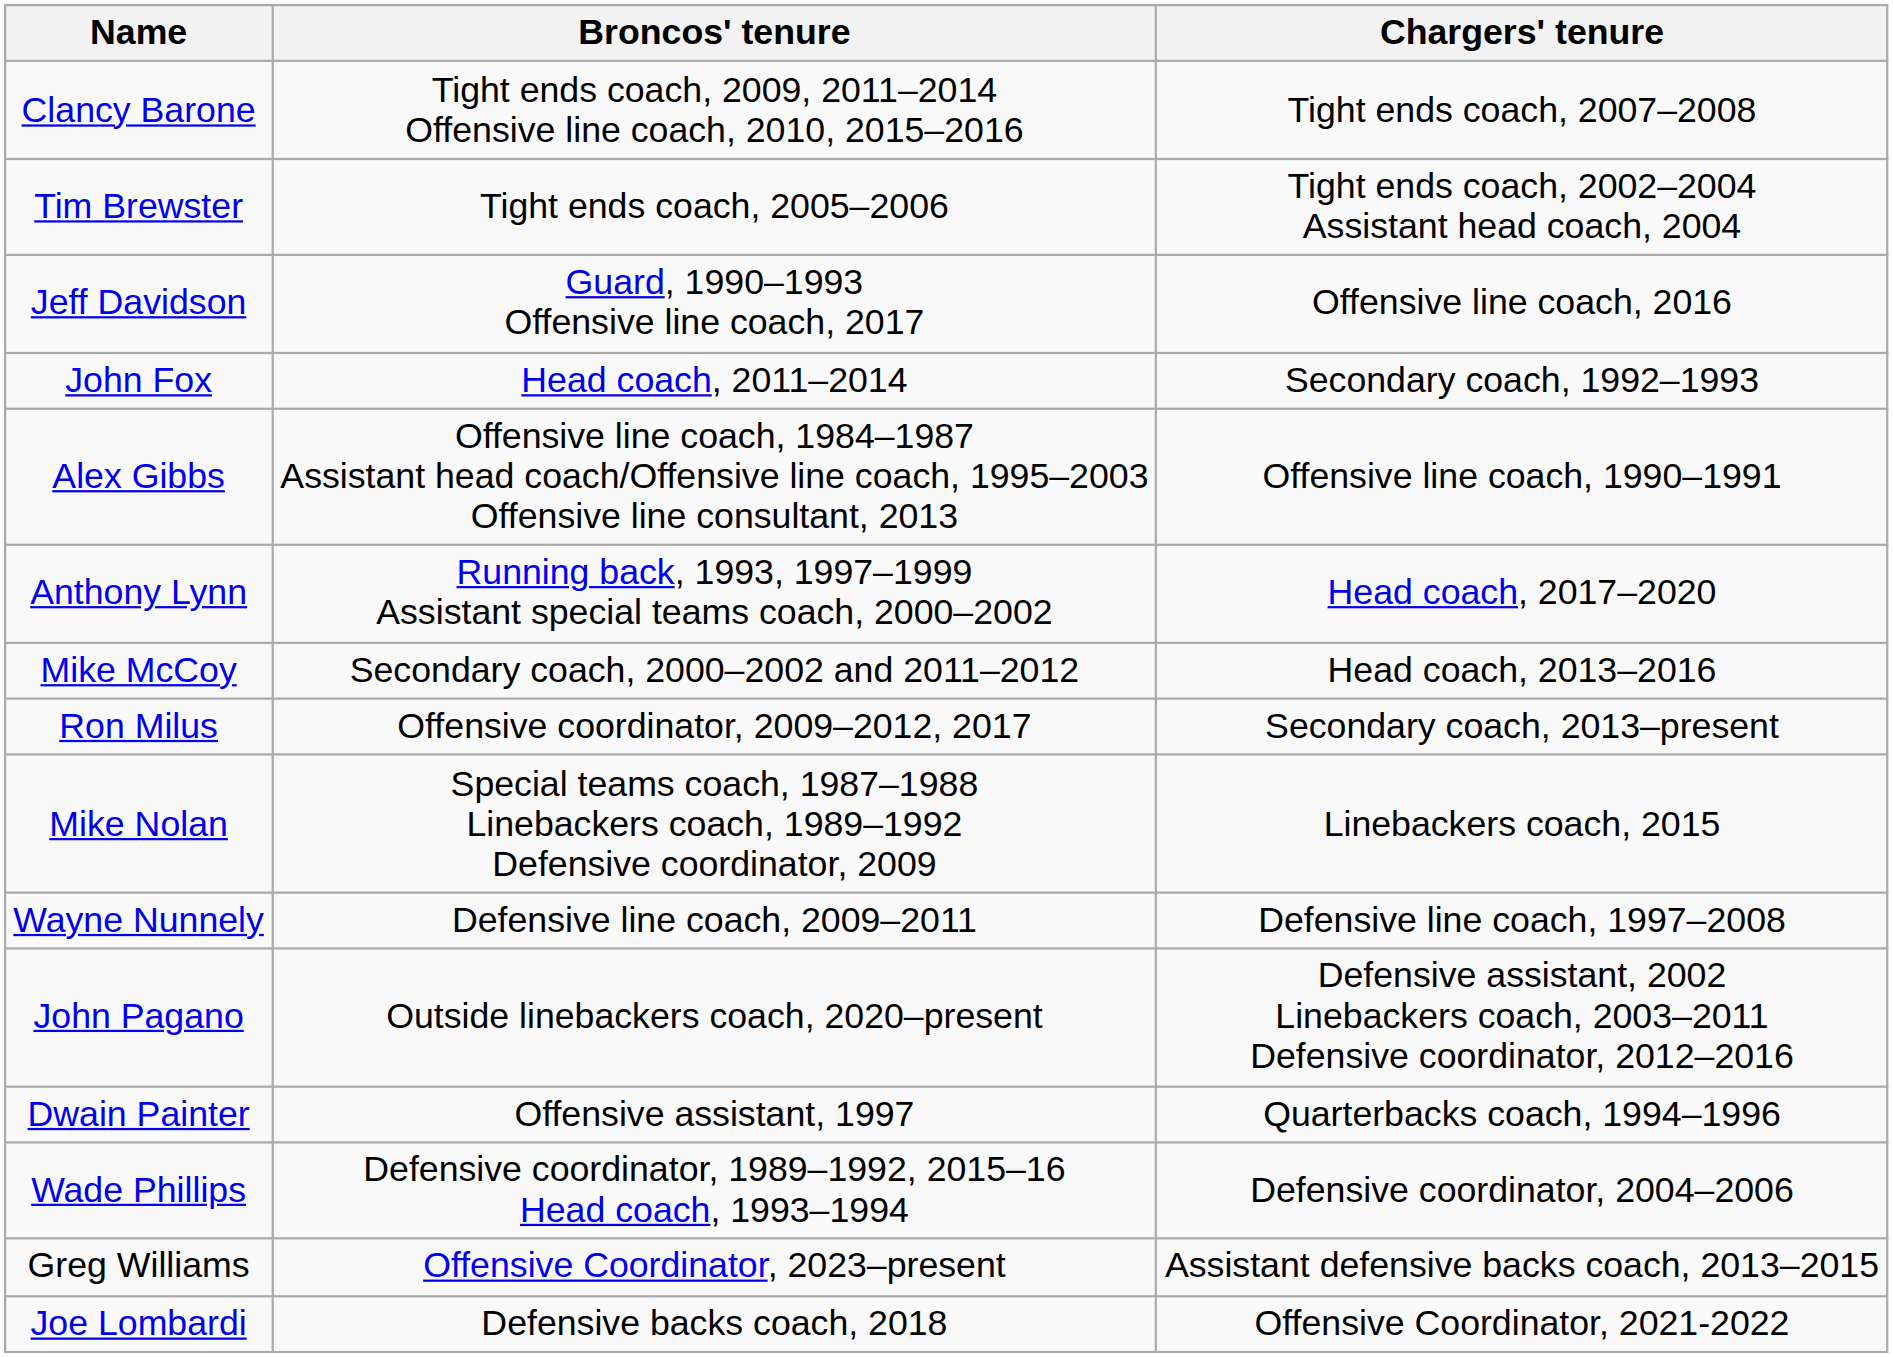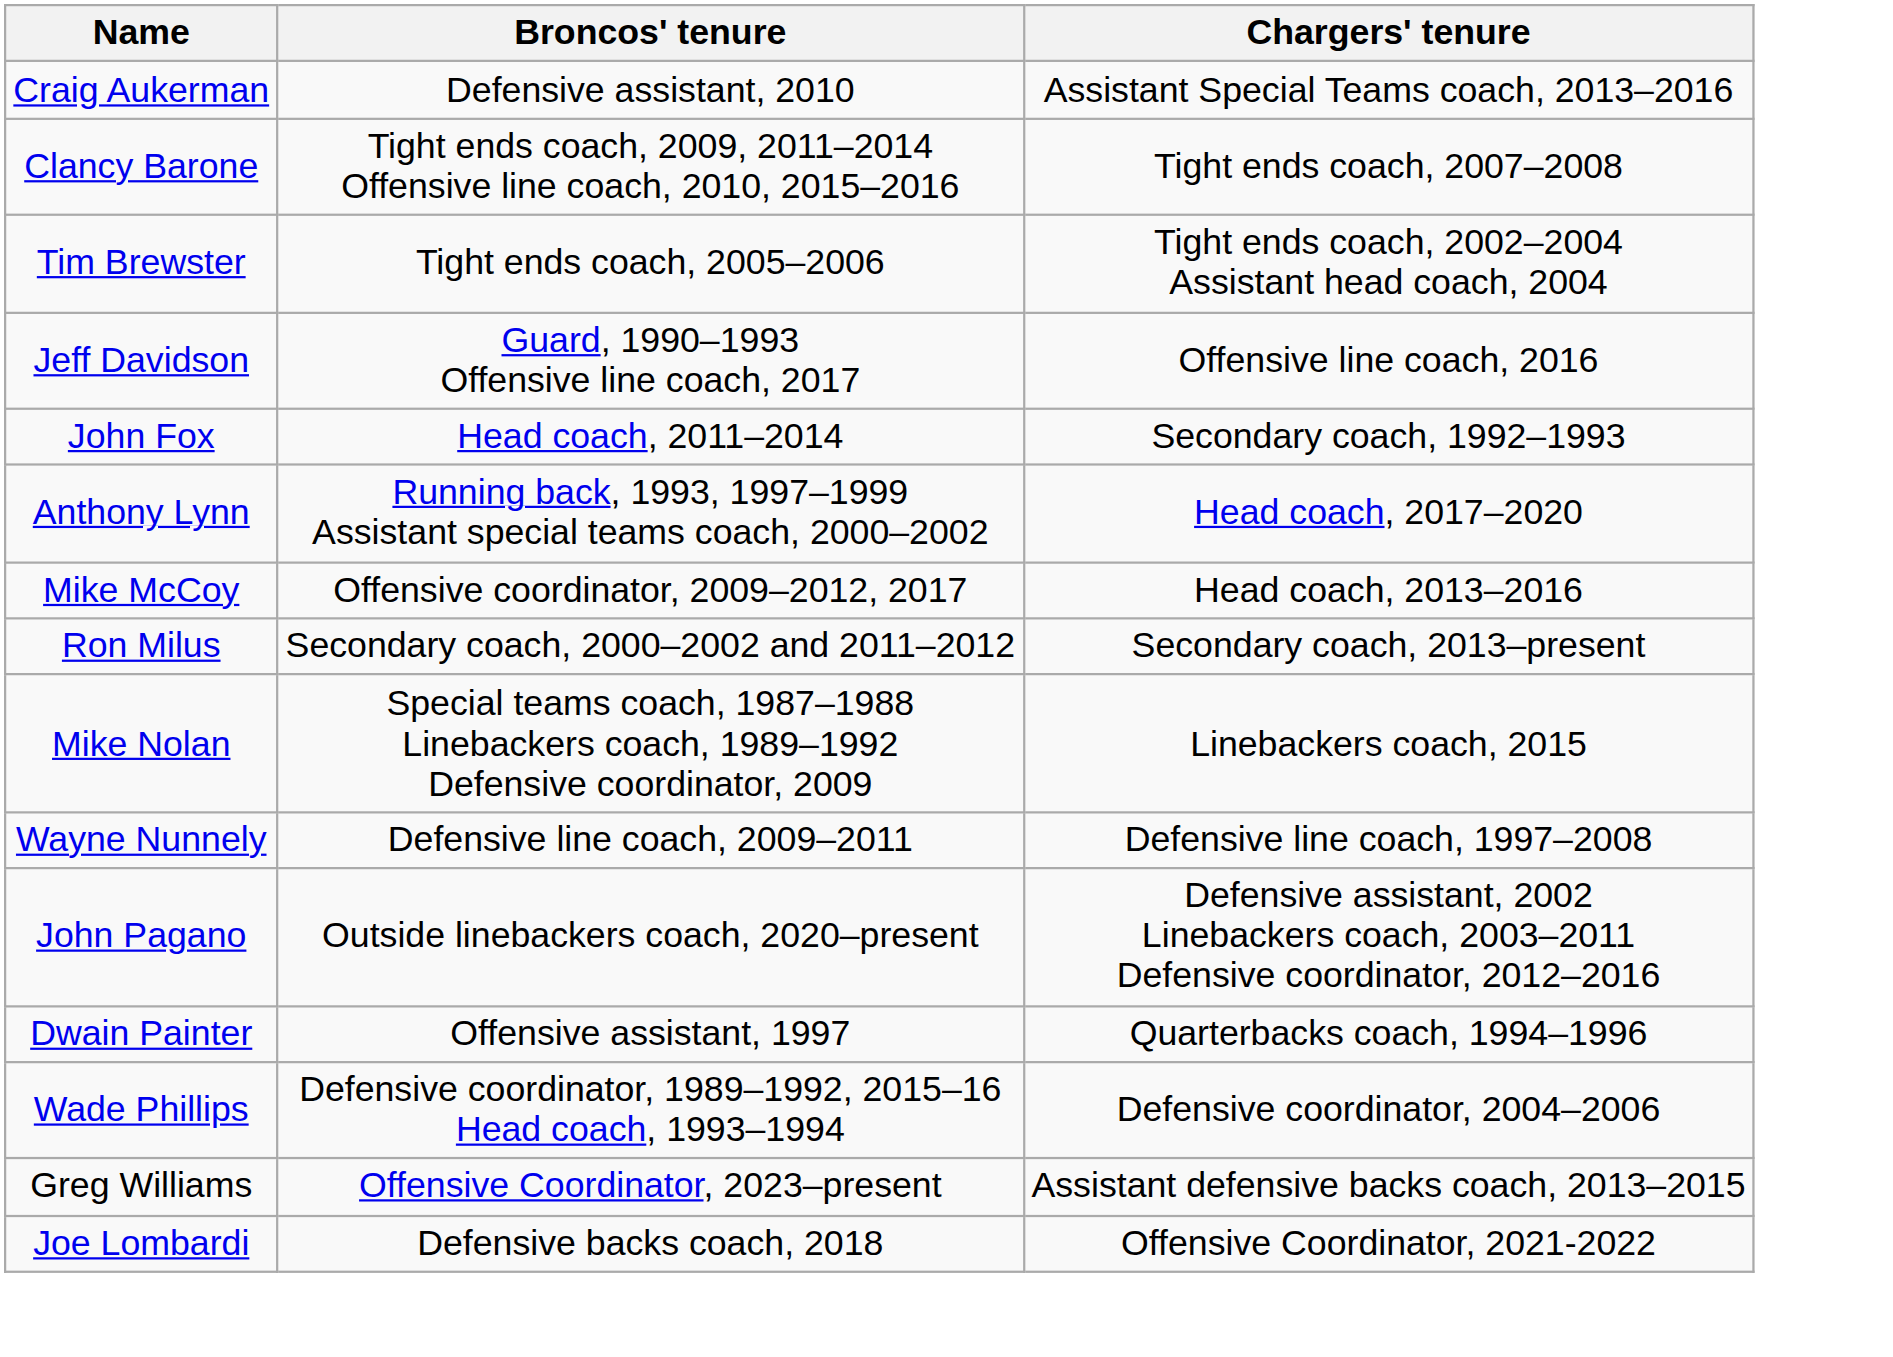+ row: (141, 89)
- row: (139, 476)
(714, 669) Secondary coach, 2000–2002 and 2011–2012 -> (650, 589) Offensive coordinator, 2009–2012, 2017
(714, 726) Offensive coordinator, 2009–2012, 2017 -> (650, 646) Secondary coach, 2000–2002 and 2011–2012
